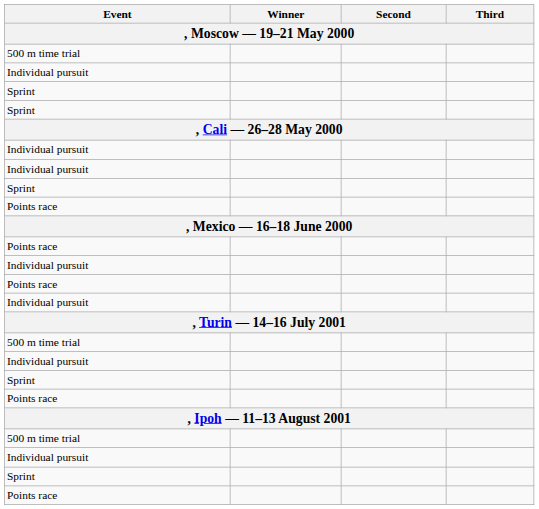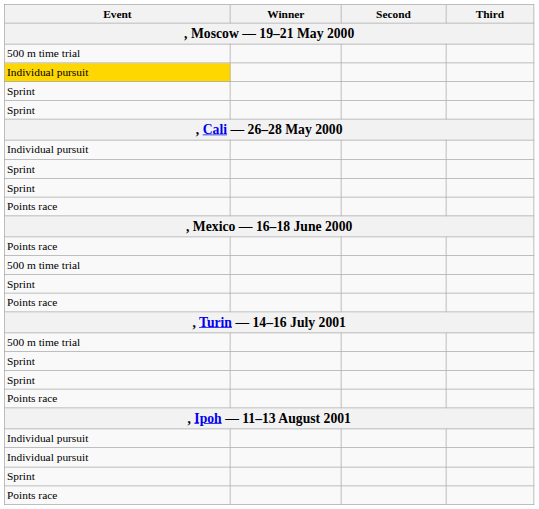(48, 72) no background -> (48, 72) gold background
(48, 168) Individual pursuit -> (21, 168) Sprint
(48, 265) Individual pursuit -> (44, 265) 500 m time trial
(32, 283) Points race -> (21, 283) Sprint
(48, 302) Individual pursuit -> (32, 302) Points race
(48, 361) Individual pursuit -> (21, 361) Sprint
(44, 438) 500 m time trial -> (48, 438) Individual pursuit
